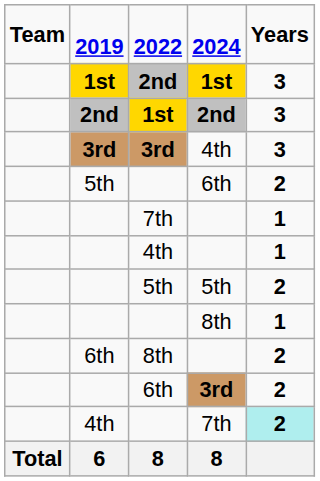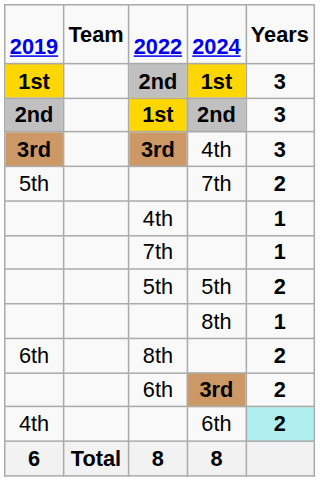columns swapped: (37, 34) <-> (99, 46)
(216, 184) 6th -> (216, 184) 7th
(158, 218) 7th -> (158, 218) 4th
(158, 253) 4th -> (158, 253) 7th
(216, 424) 7th -> (216, 424) 6th
